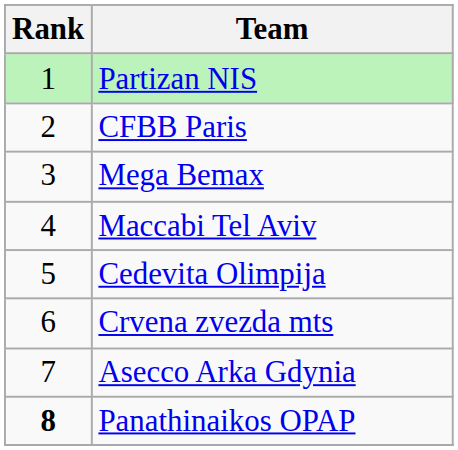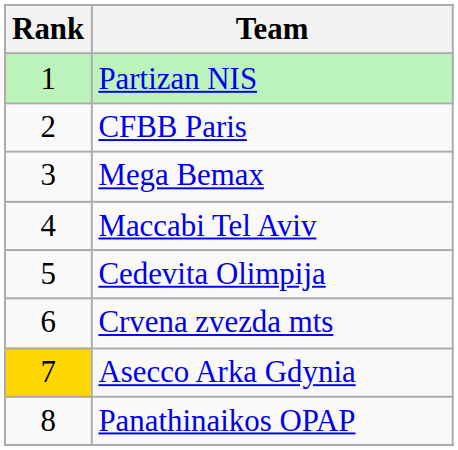(48, 371) no background -> (48, 371) gold background
(48, 420) bold -> (48, 420) normal
